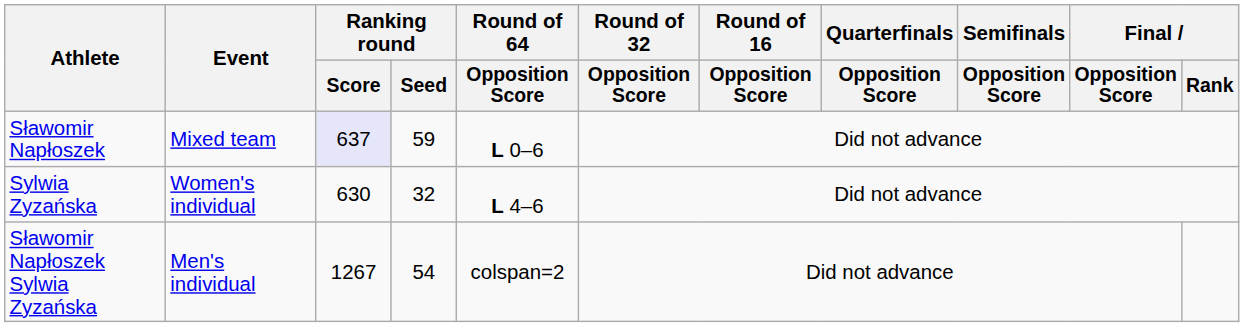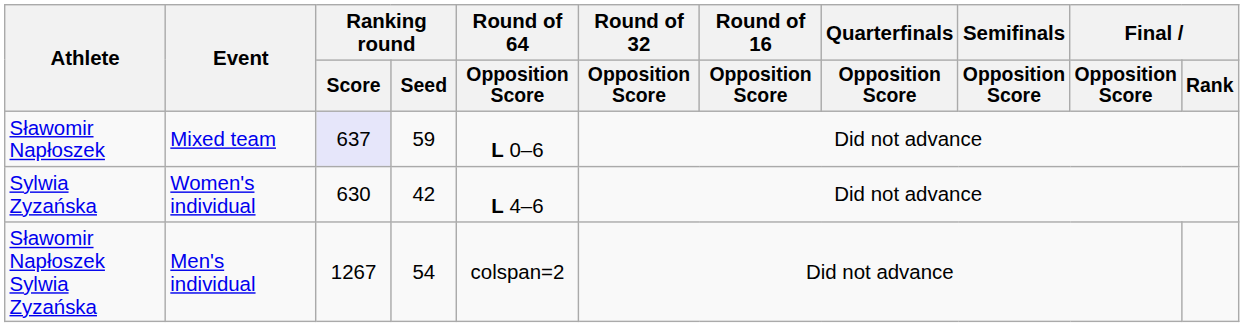(424, 194) 32 -> (424, 194) 42
